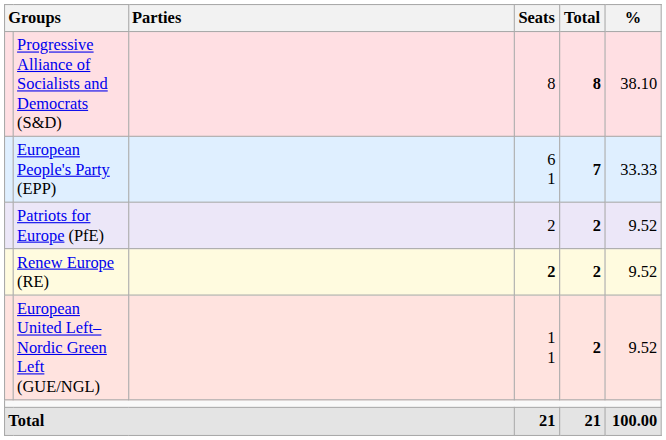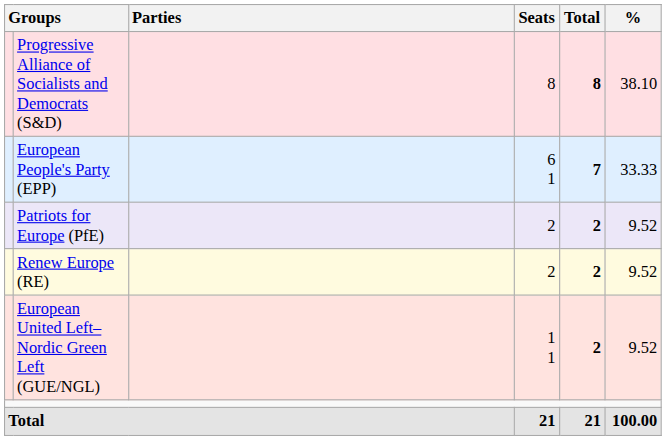(551, 272) bold -> (551, 272) normal
